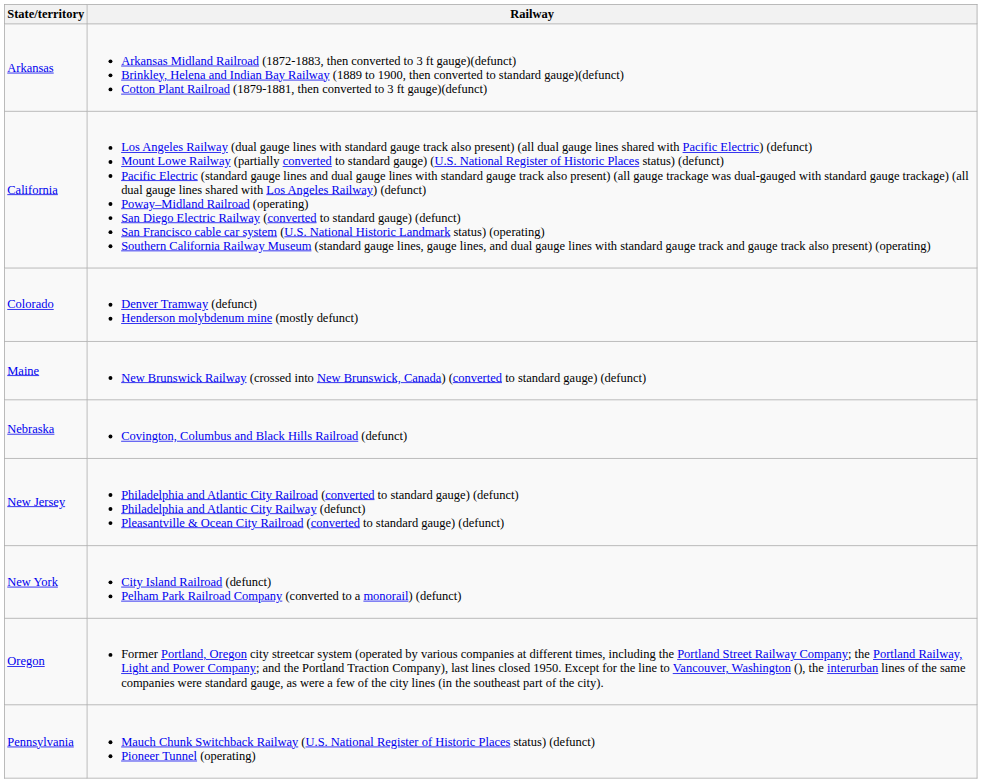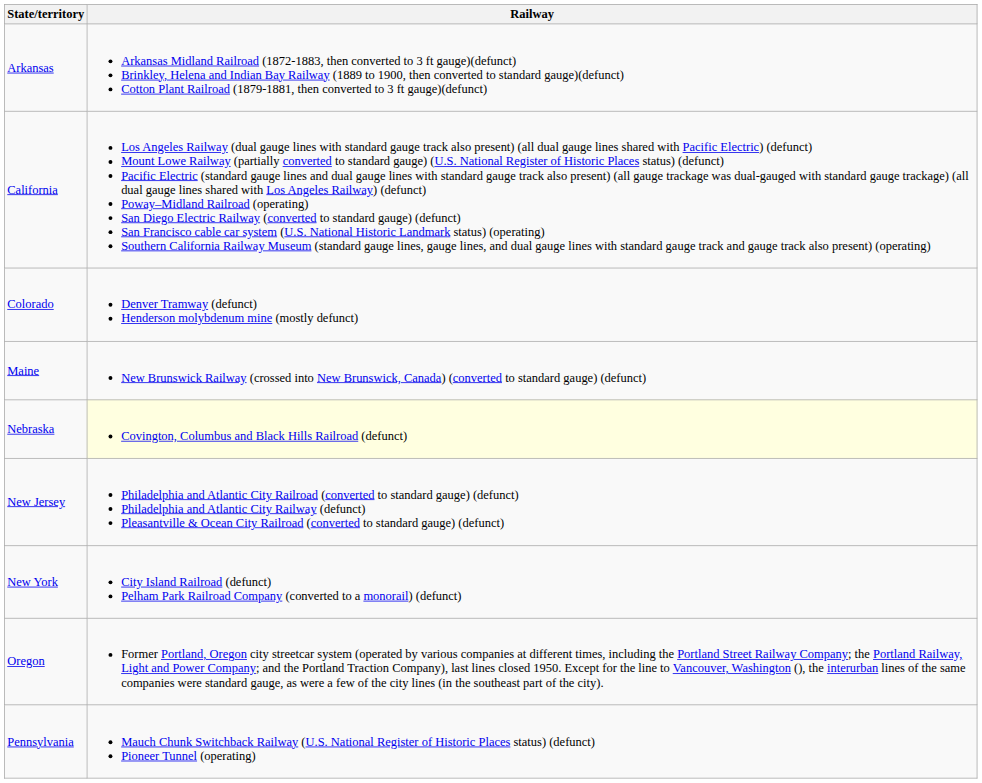(532, 436) no background -> (532, 436) lightyellow background
